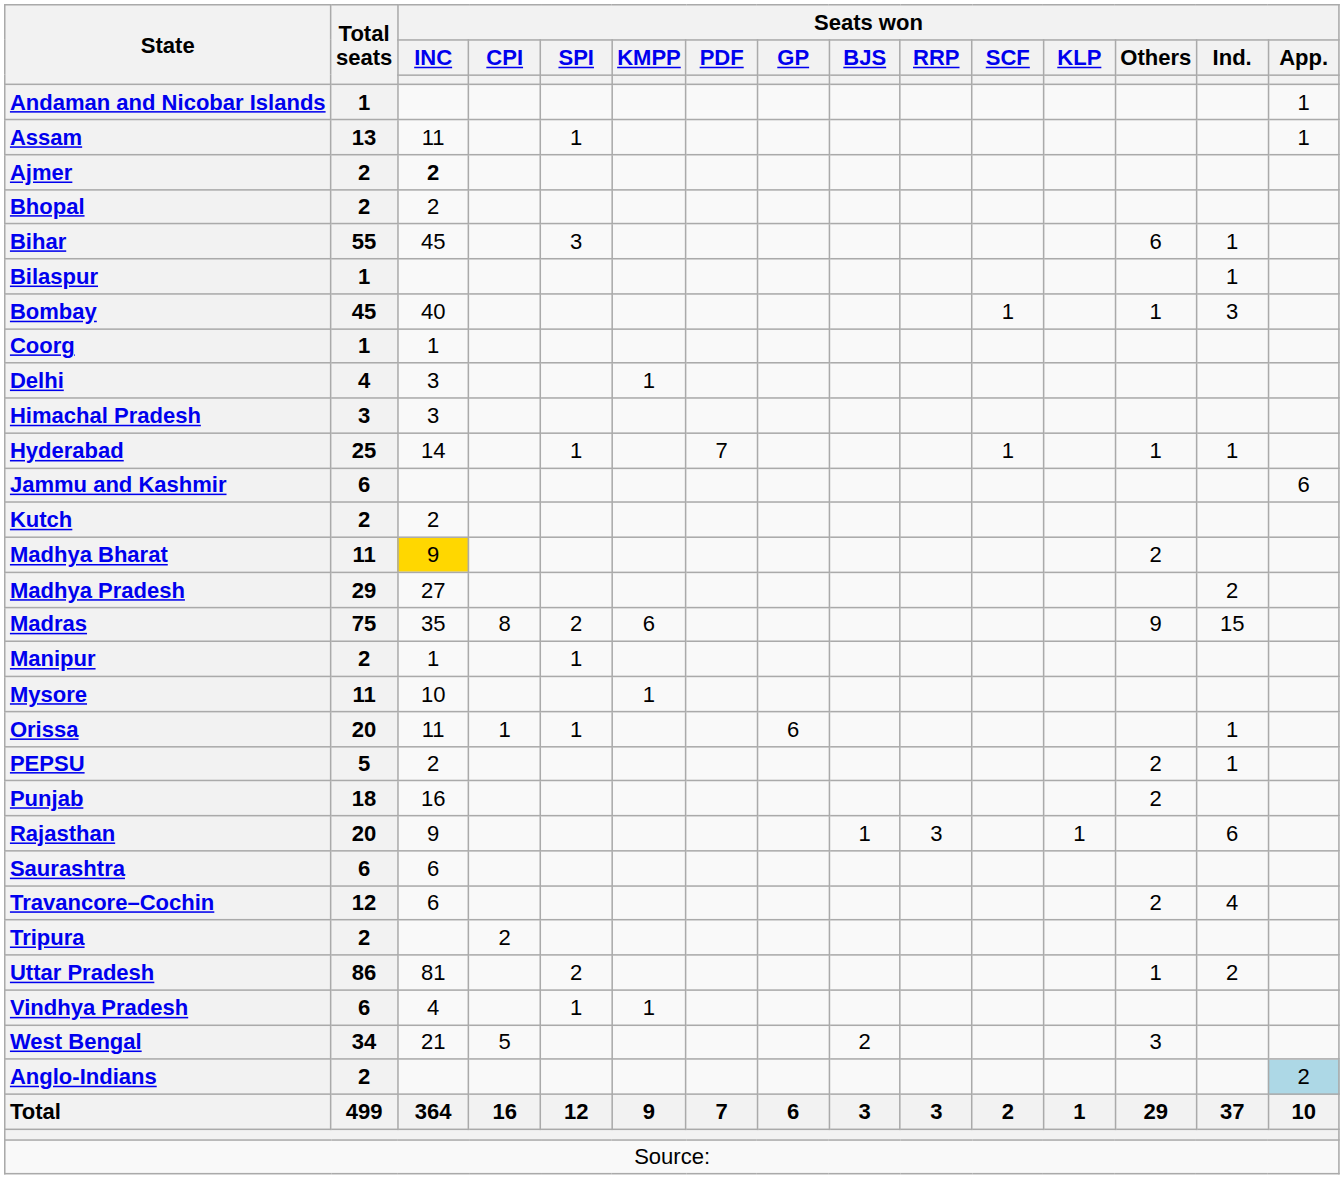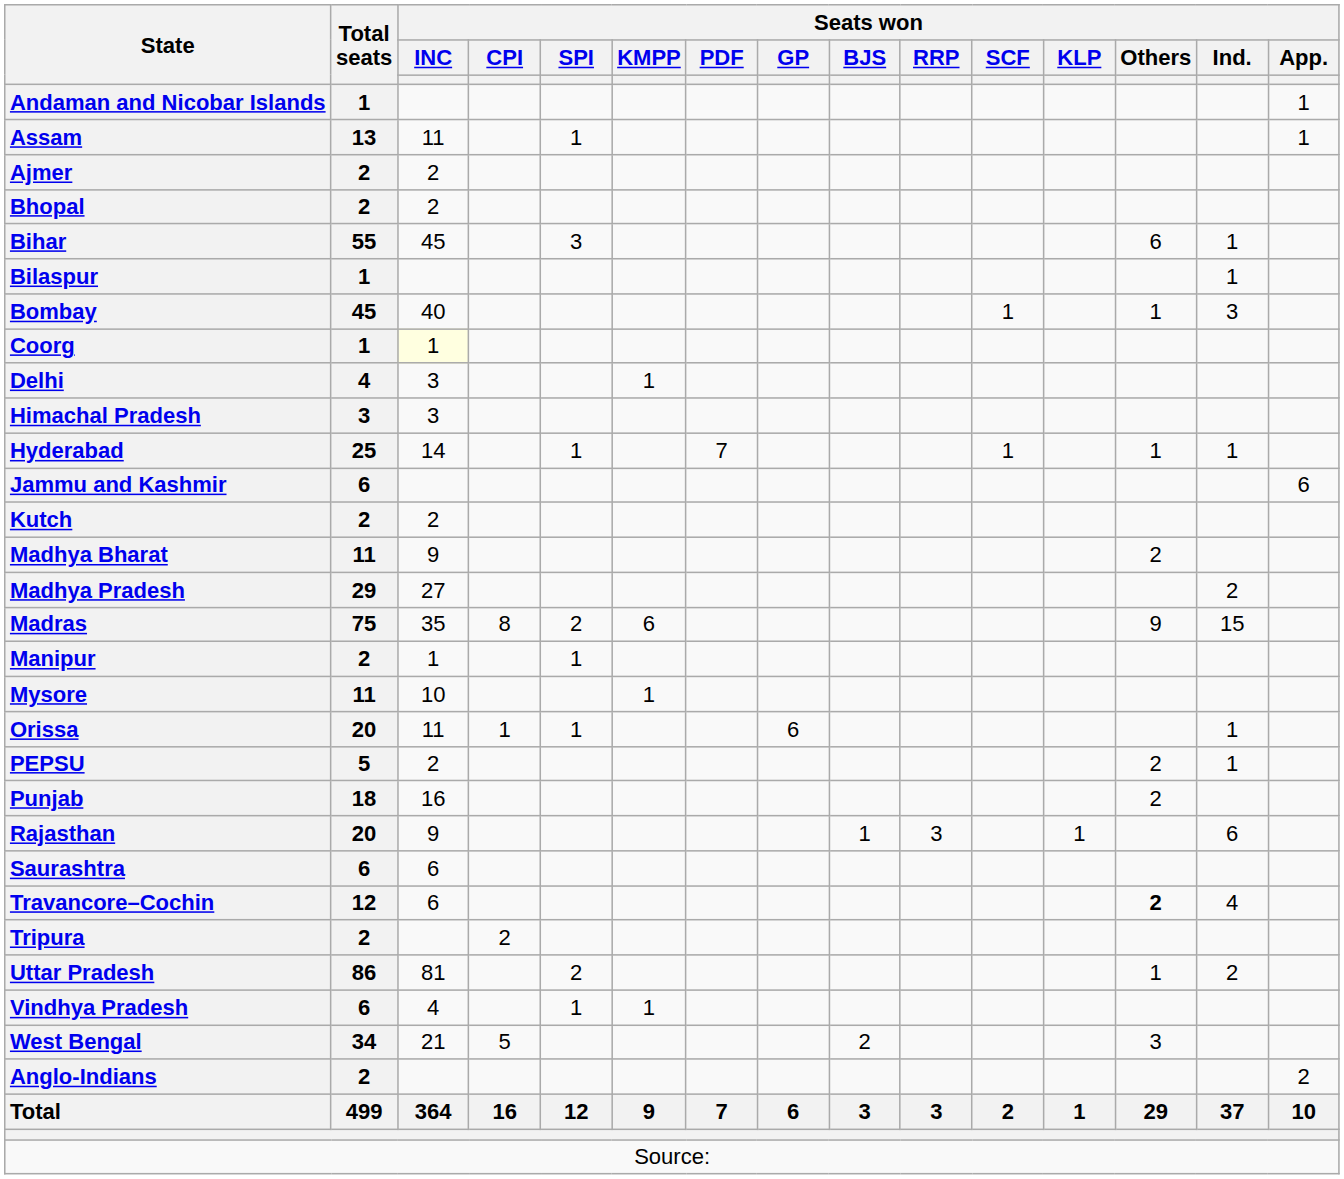(433, 172) bold -> (433, 172) normal
(433, 346) no background -> (433, 346) lightyellow background
(433, 555) gold background -> (433, 555) no background
(1156, 903) normal -> (1156, 903) bold
(1304, 1077) lightblue background -> (1304, 1077) no background
